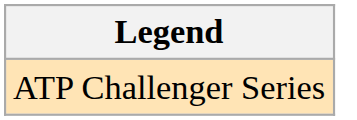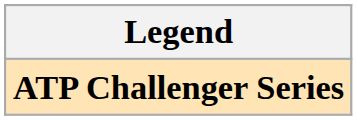(169, 86) normal -> (179, 86) bold
